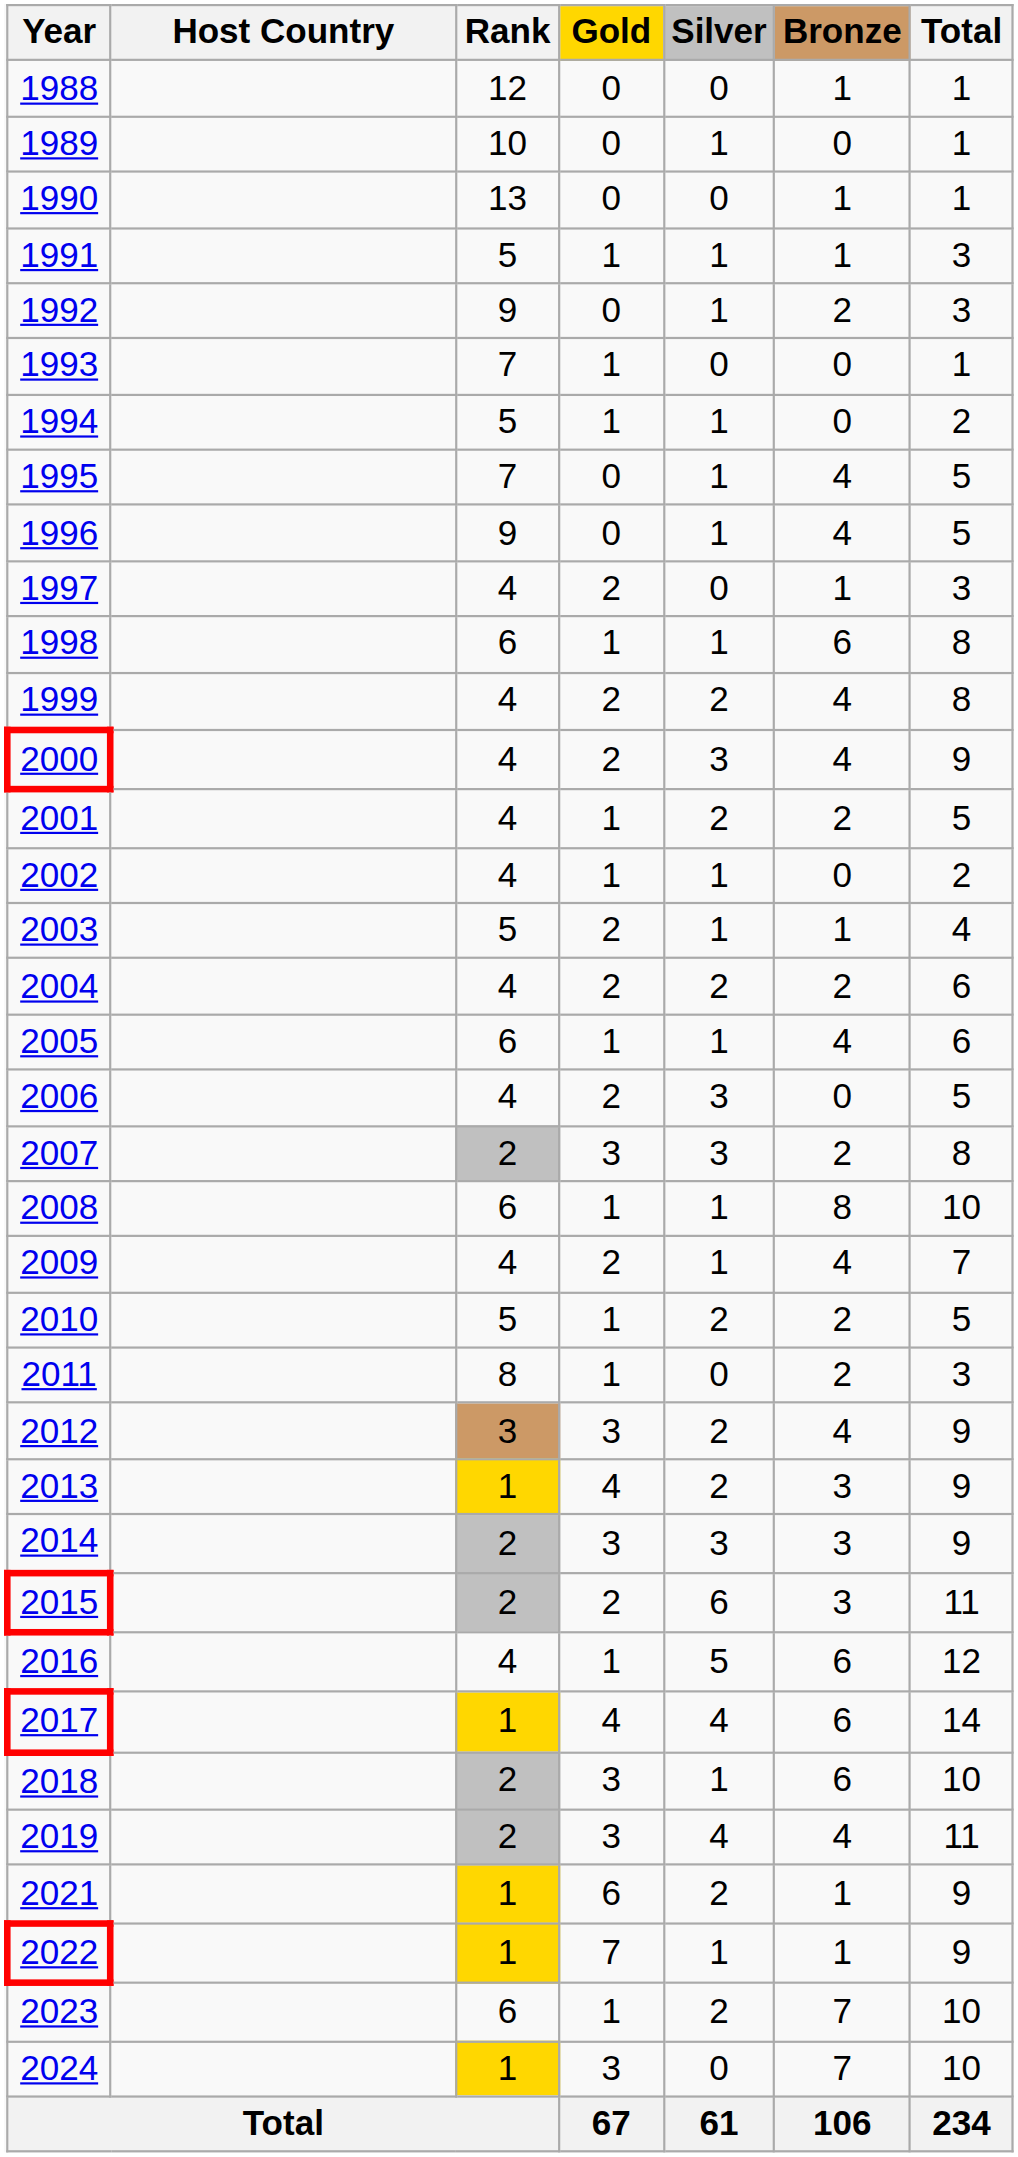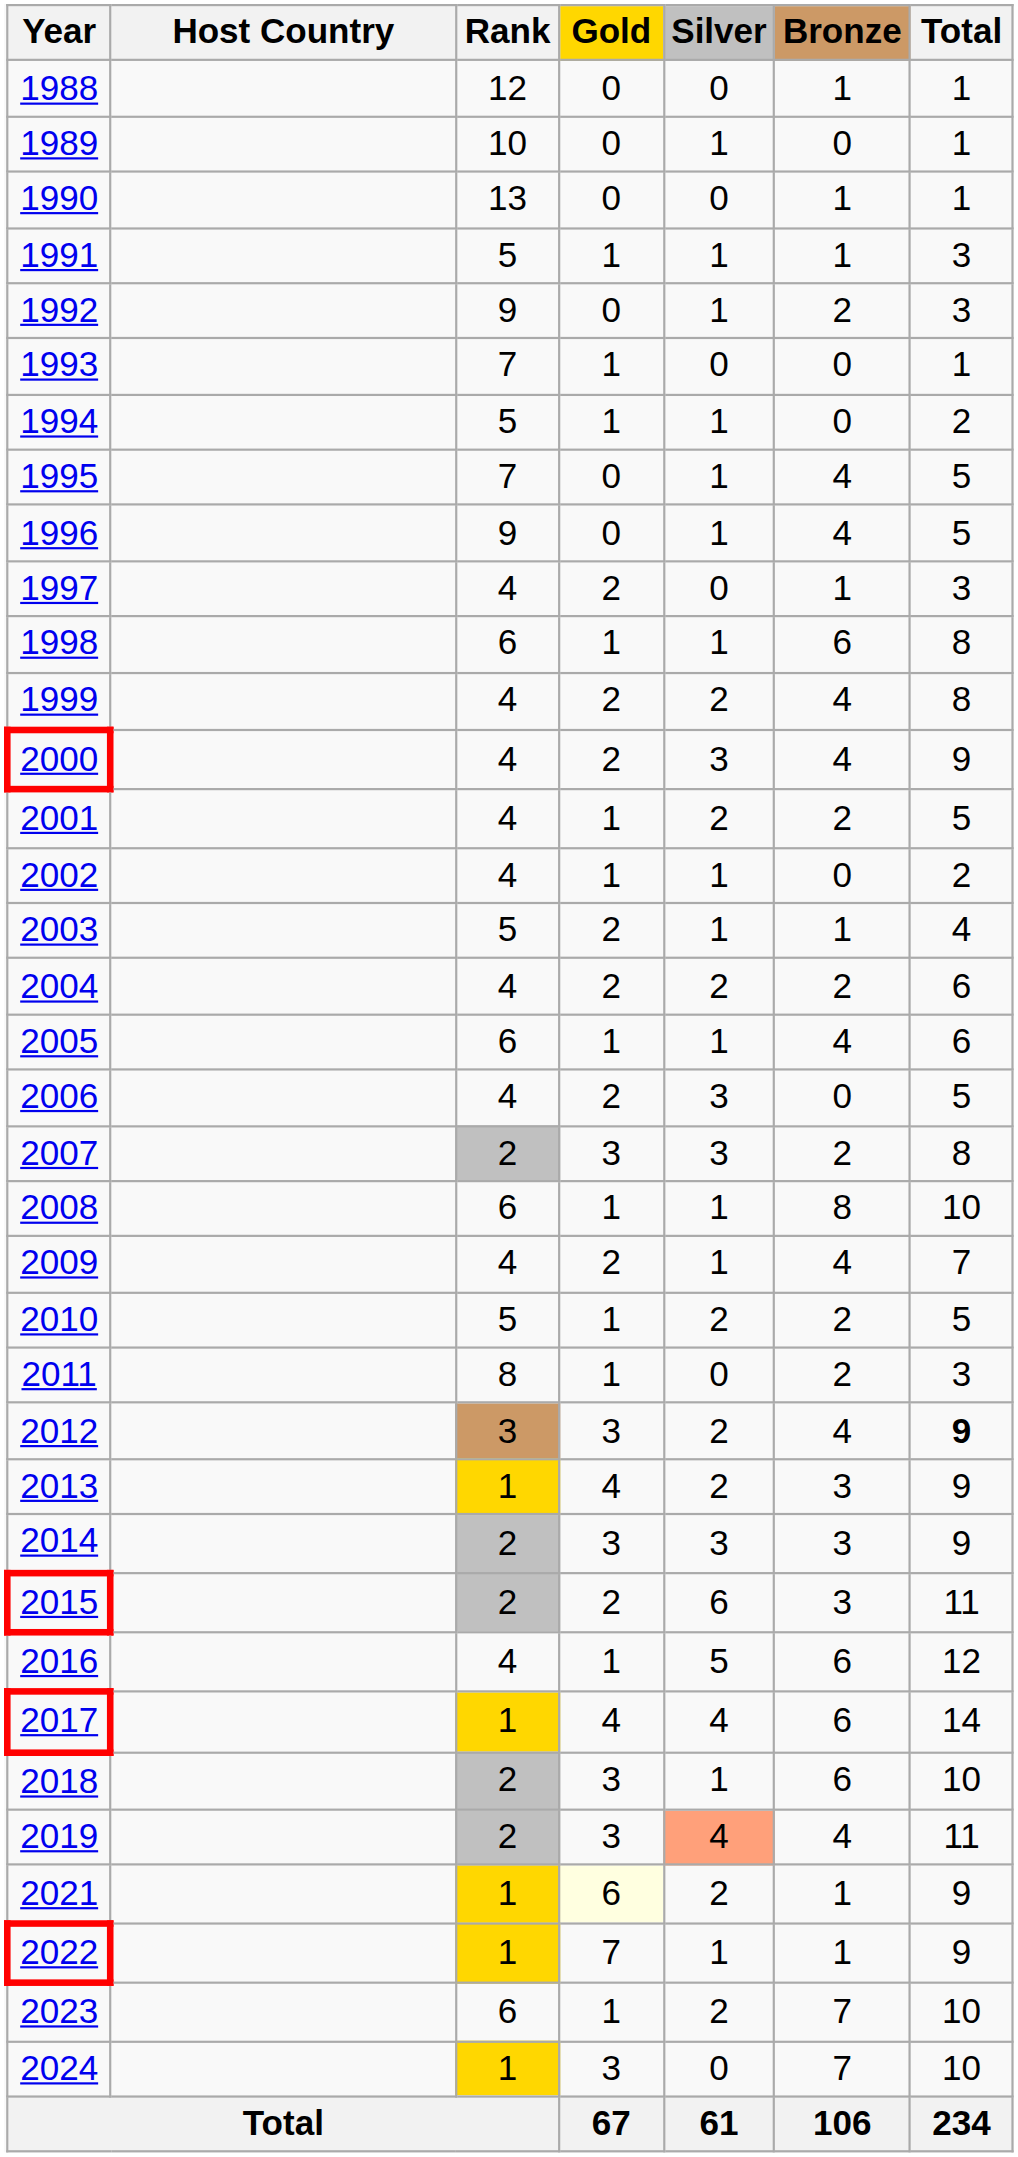(962, 1430) normal -> (962, 1430) bold
(719, 1836) no background -> (719, 1836) lightsalmon background
(611, 1893) no background -> (611, 1893) lightyellow background
